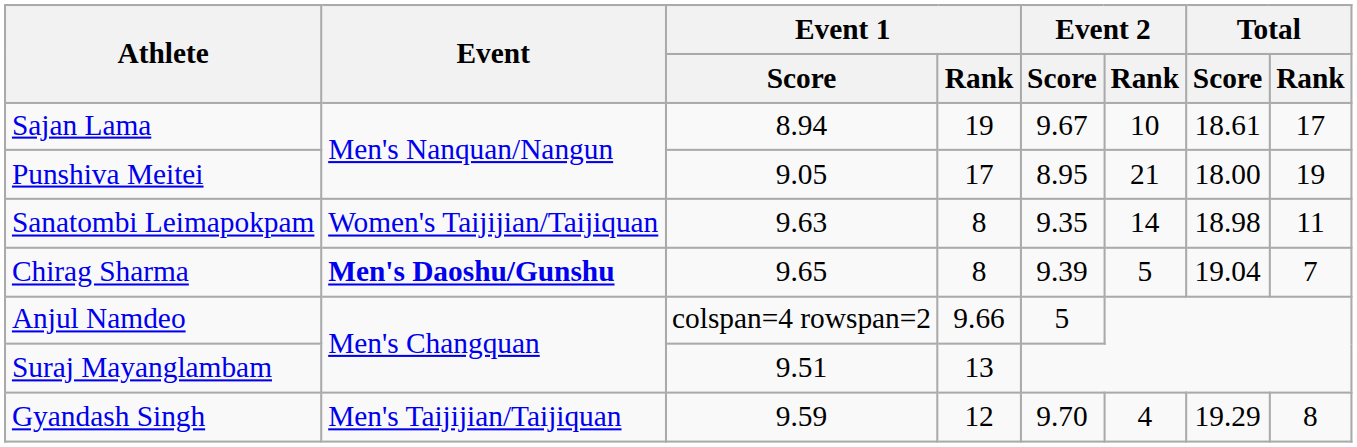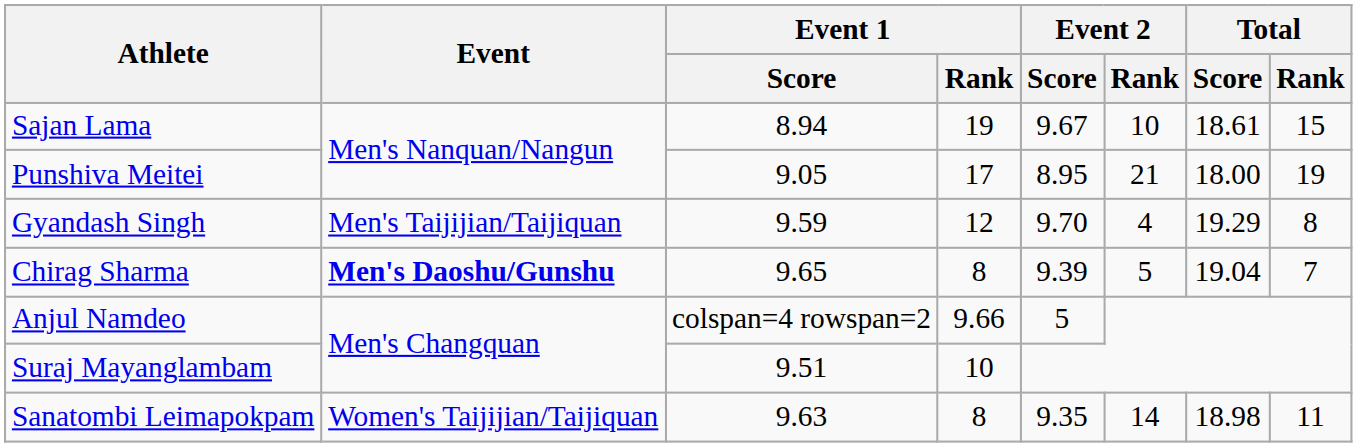(1310, 126) 17 -> (1310, 126) 15
rows swapped: (109, 416) <-> (163, 222)
(979, 368) 13 -> (979, 368) 10
